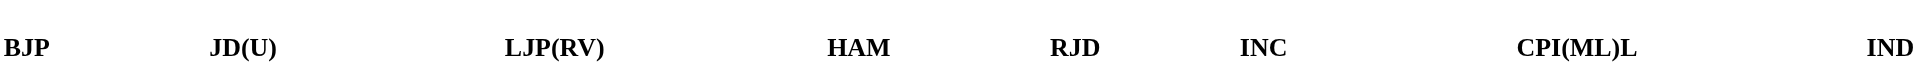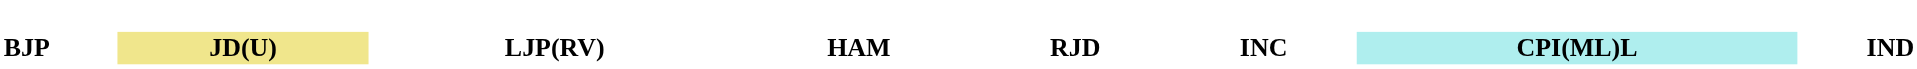(243, 47) no background -> (243, 47) khaki background
(1577, 47) no background -> (1577, 47) paleturquoise background
